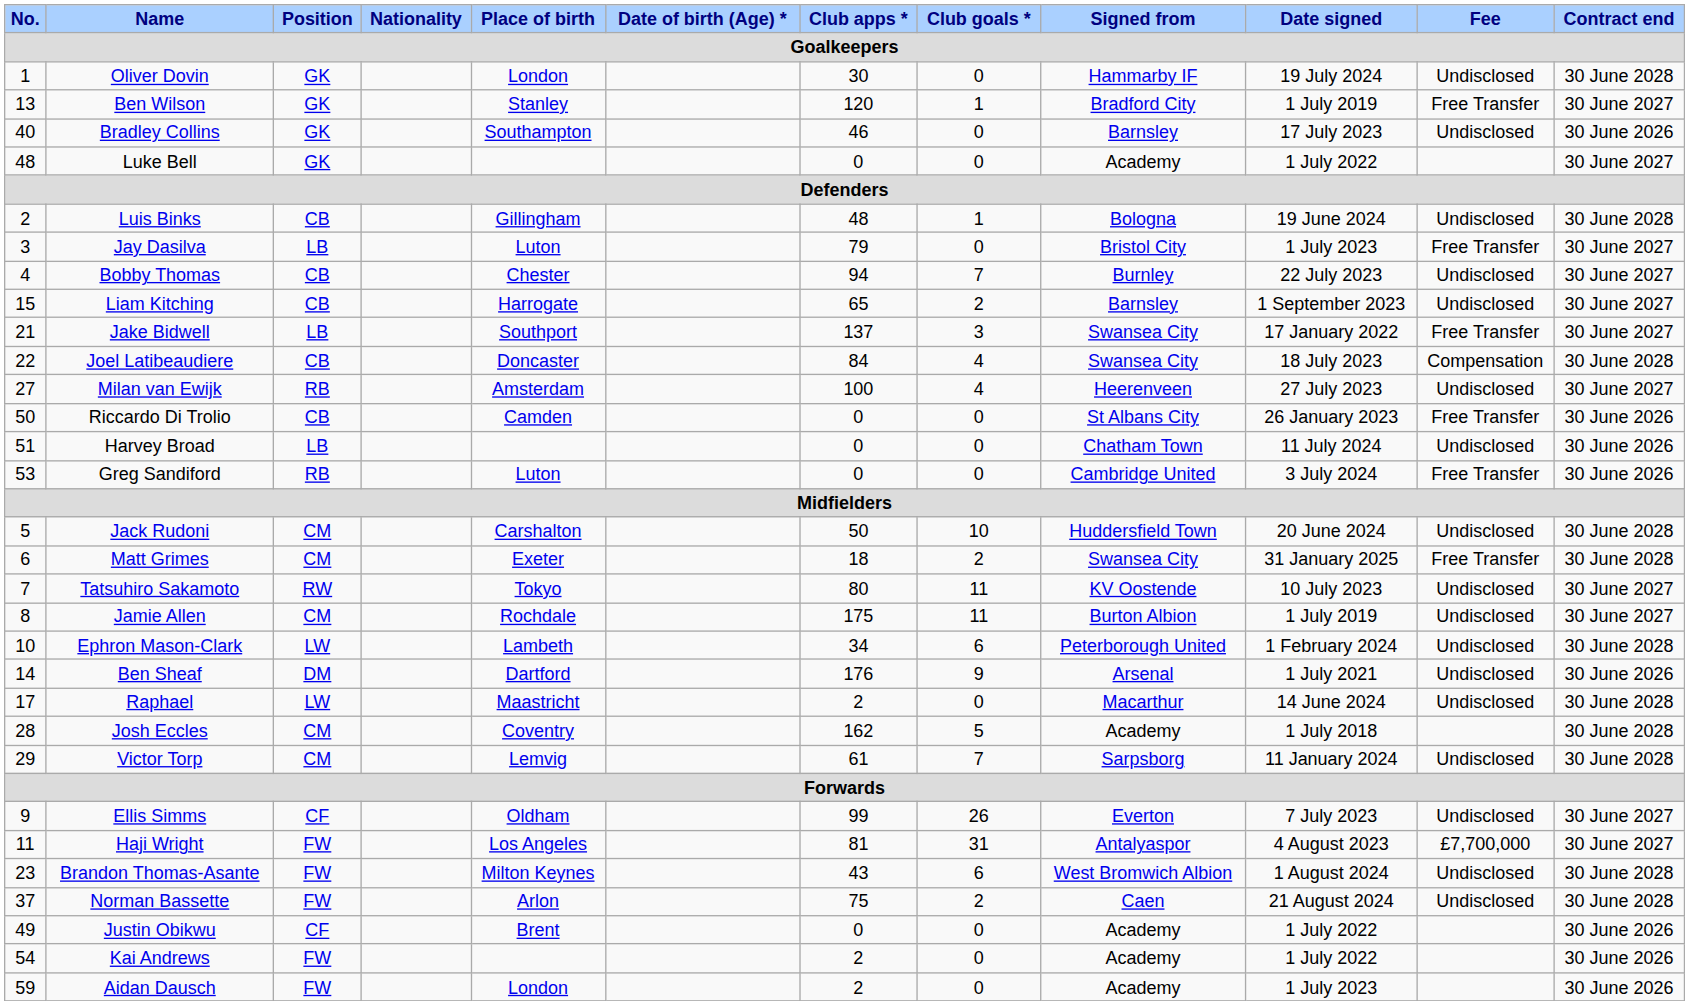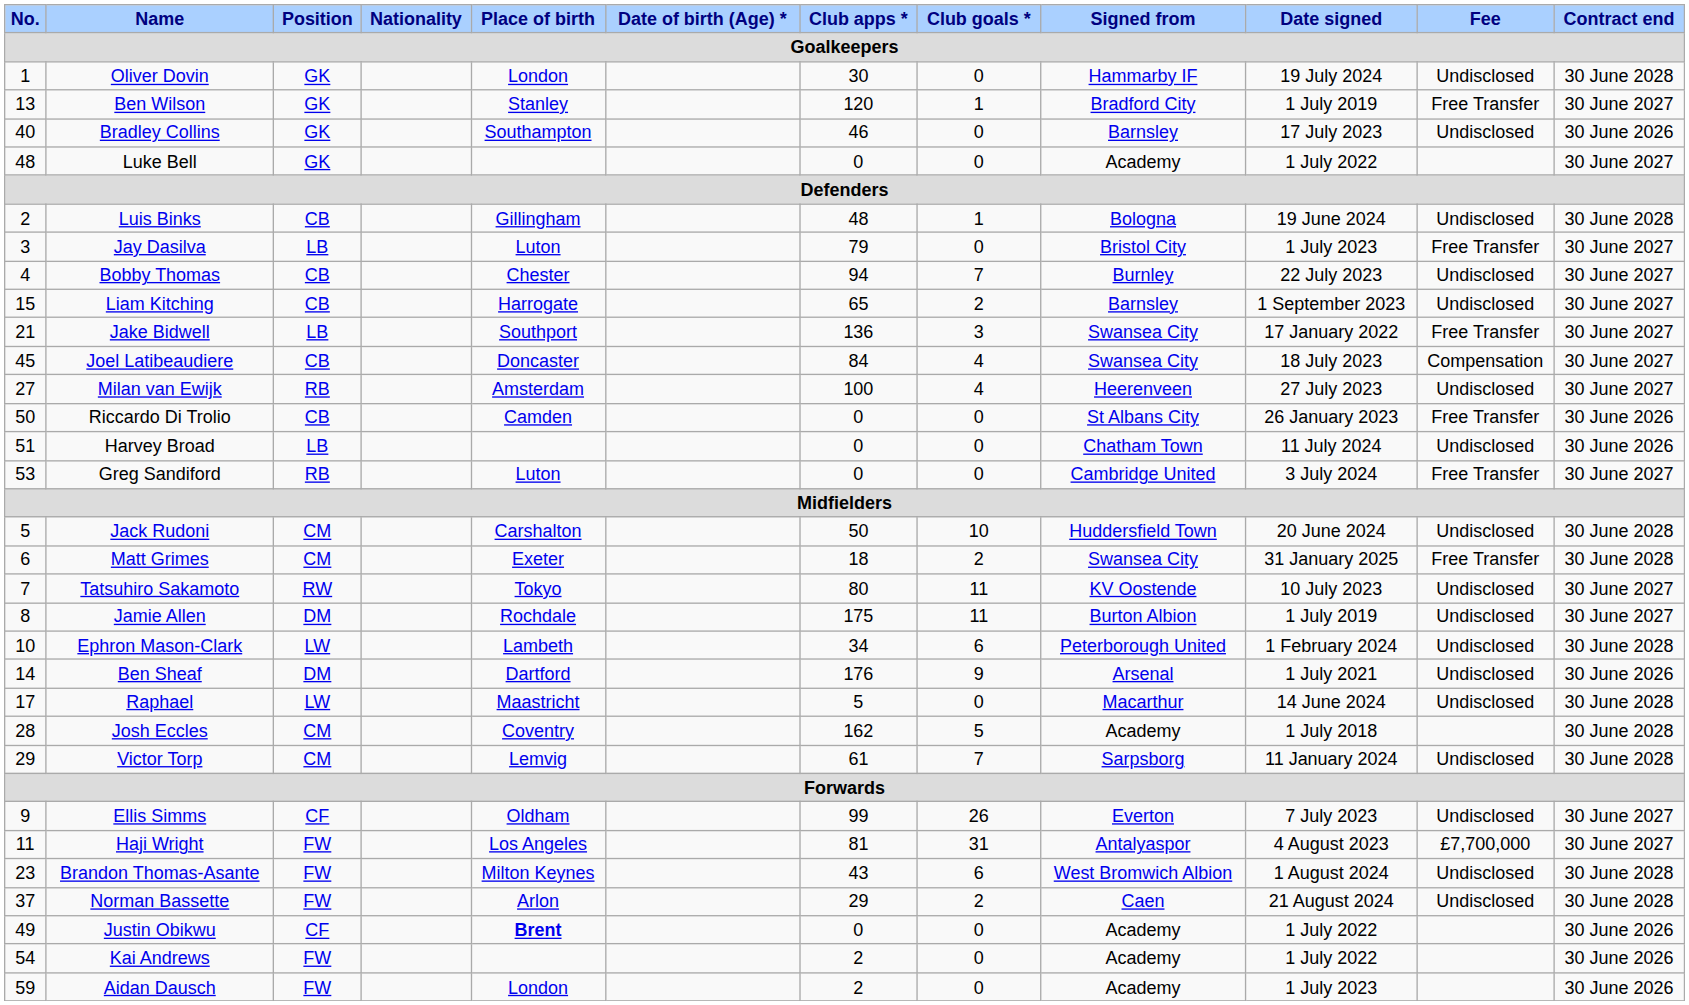(858, 332) 137 -> (858, 332) 136
(25, 360) 22 -> (25, 360) 45
(1619, 360) 30 June 2028 -> (1619, 360) 30 June 2027
(1619, 474) 30 June 2026 -> (1619, 474) 30 June 2027
(317, 616) CM -> (317, 616) DM
(858, 702) 2 -> (858, 702) 5
(858, 901) 75 -> (858, 901) 29
(538, 929) normal -> (538, 929) bold
